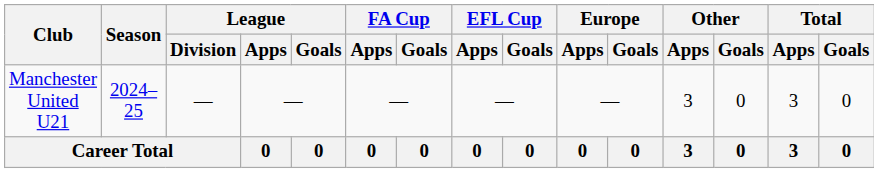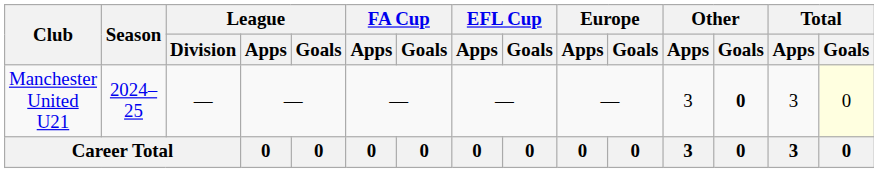(741, 100) normal -> (741, 100) bold
(846, 100) no background -> (846, 100) lightyellow background
